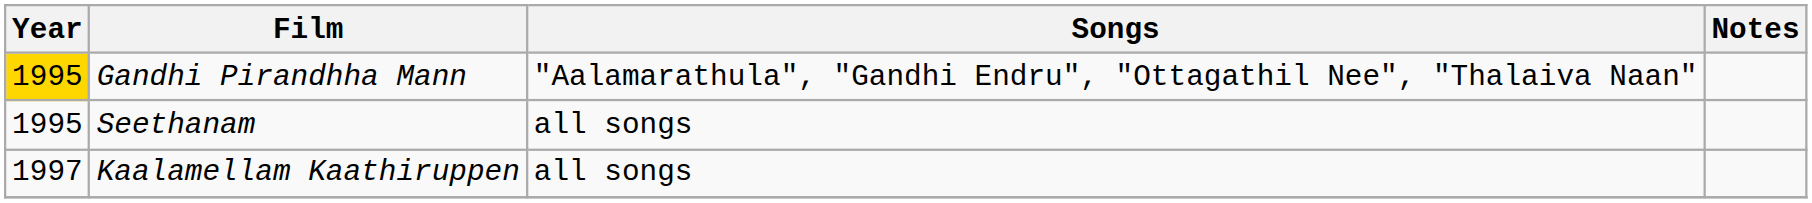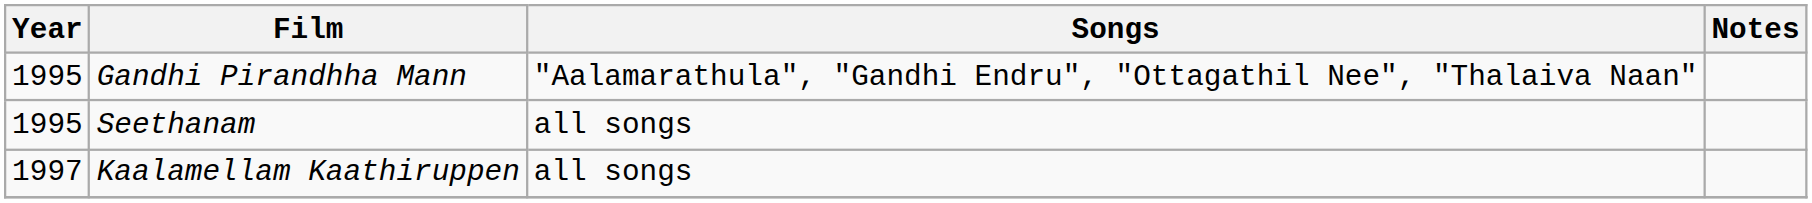(47, 77) gold background -> (47, 77) no background
